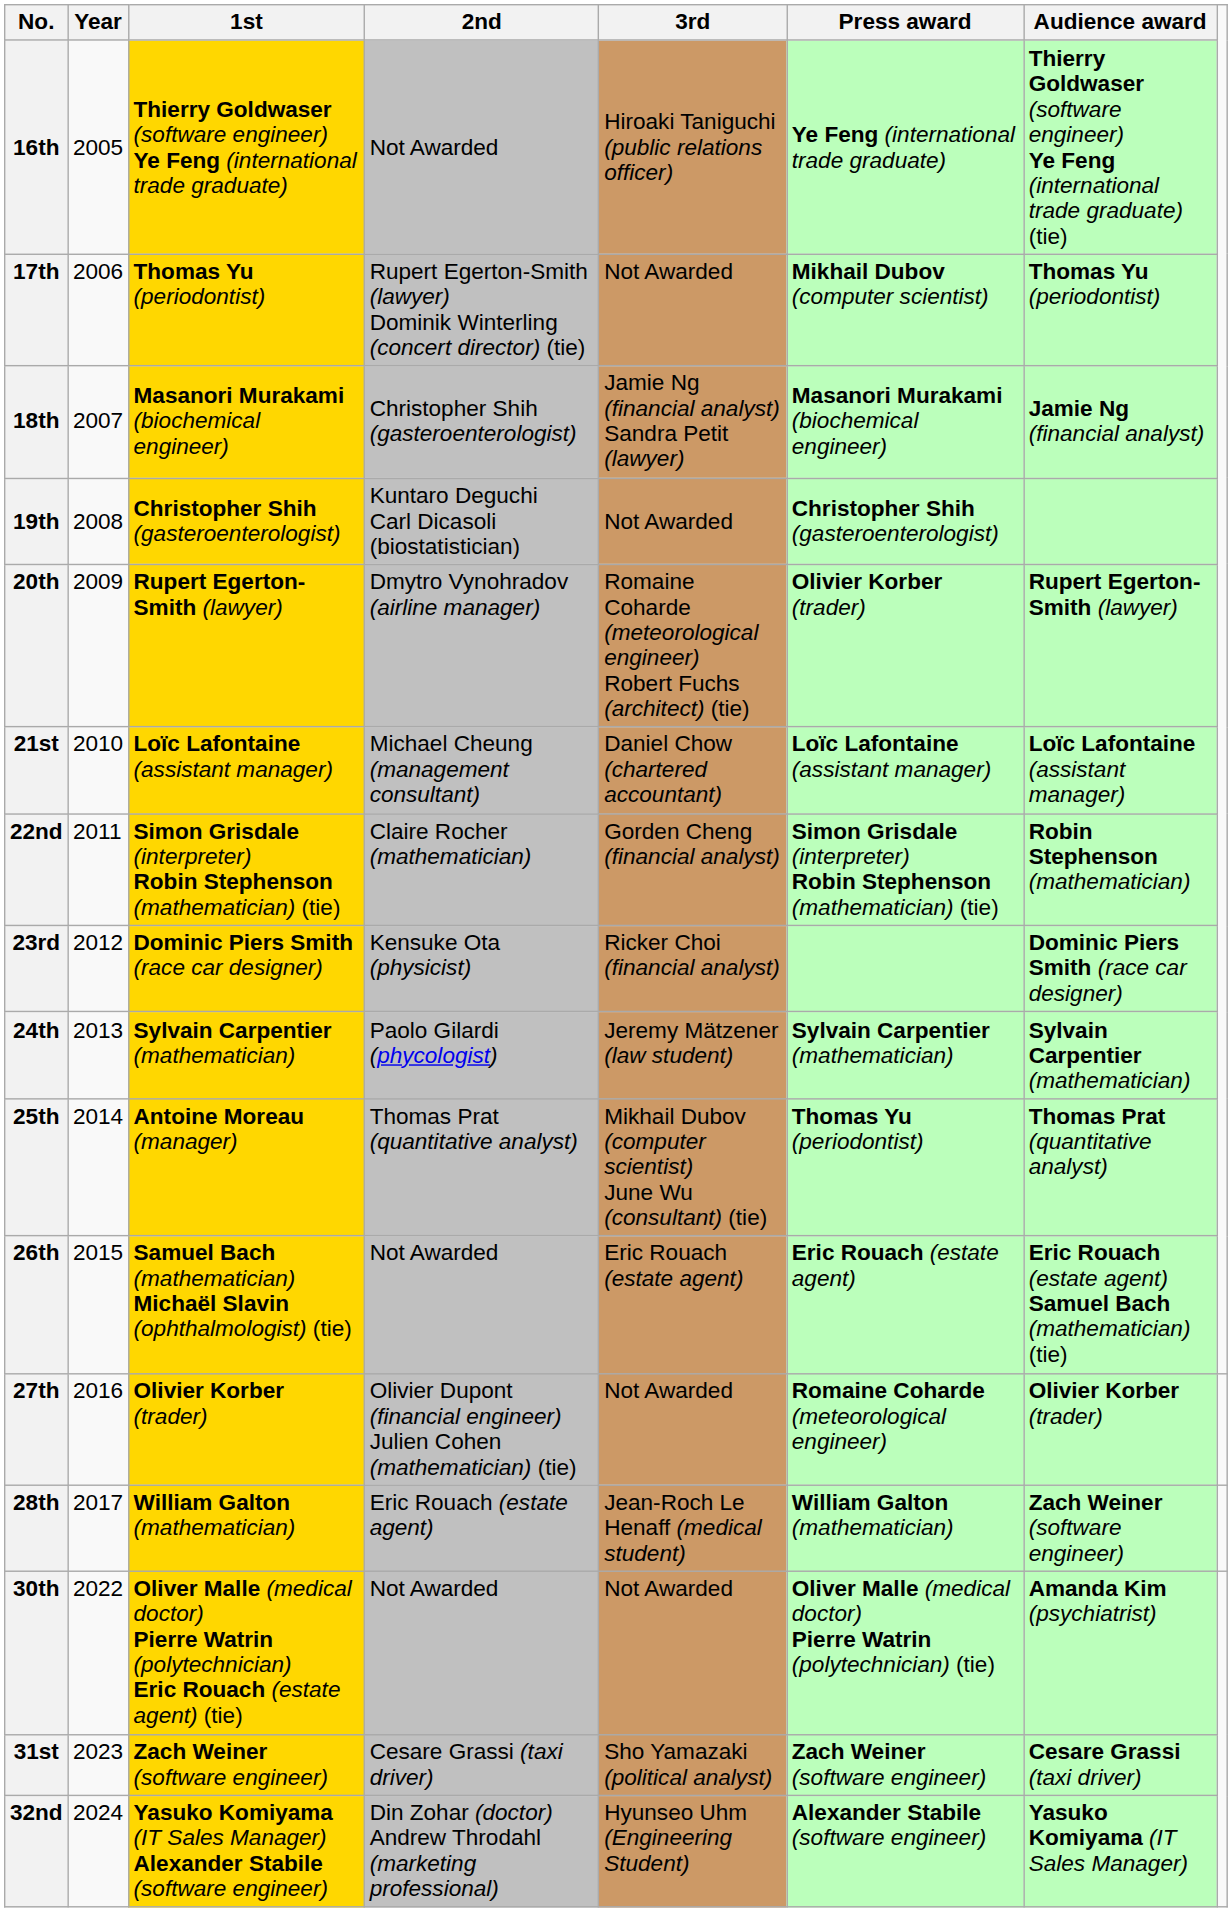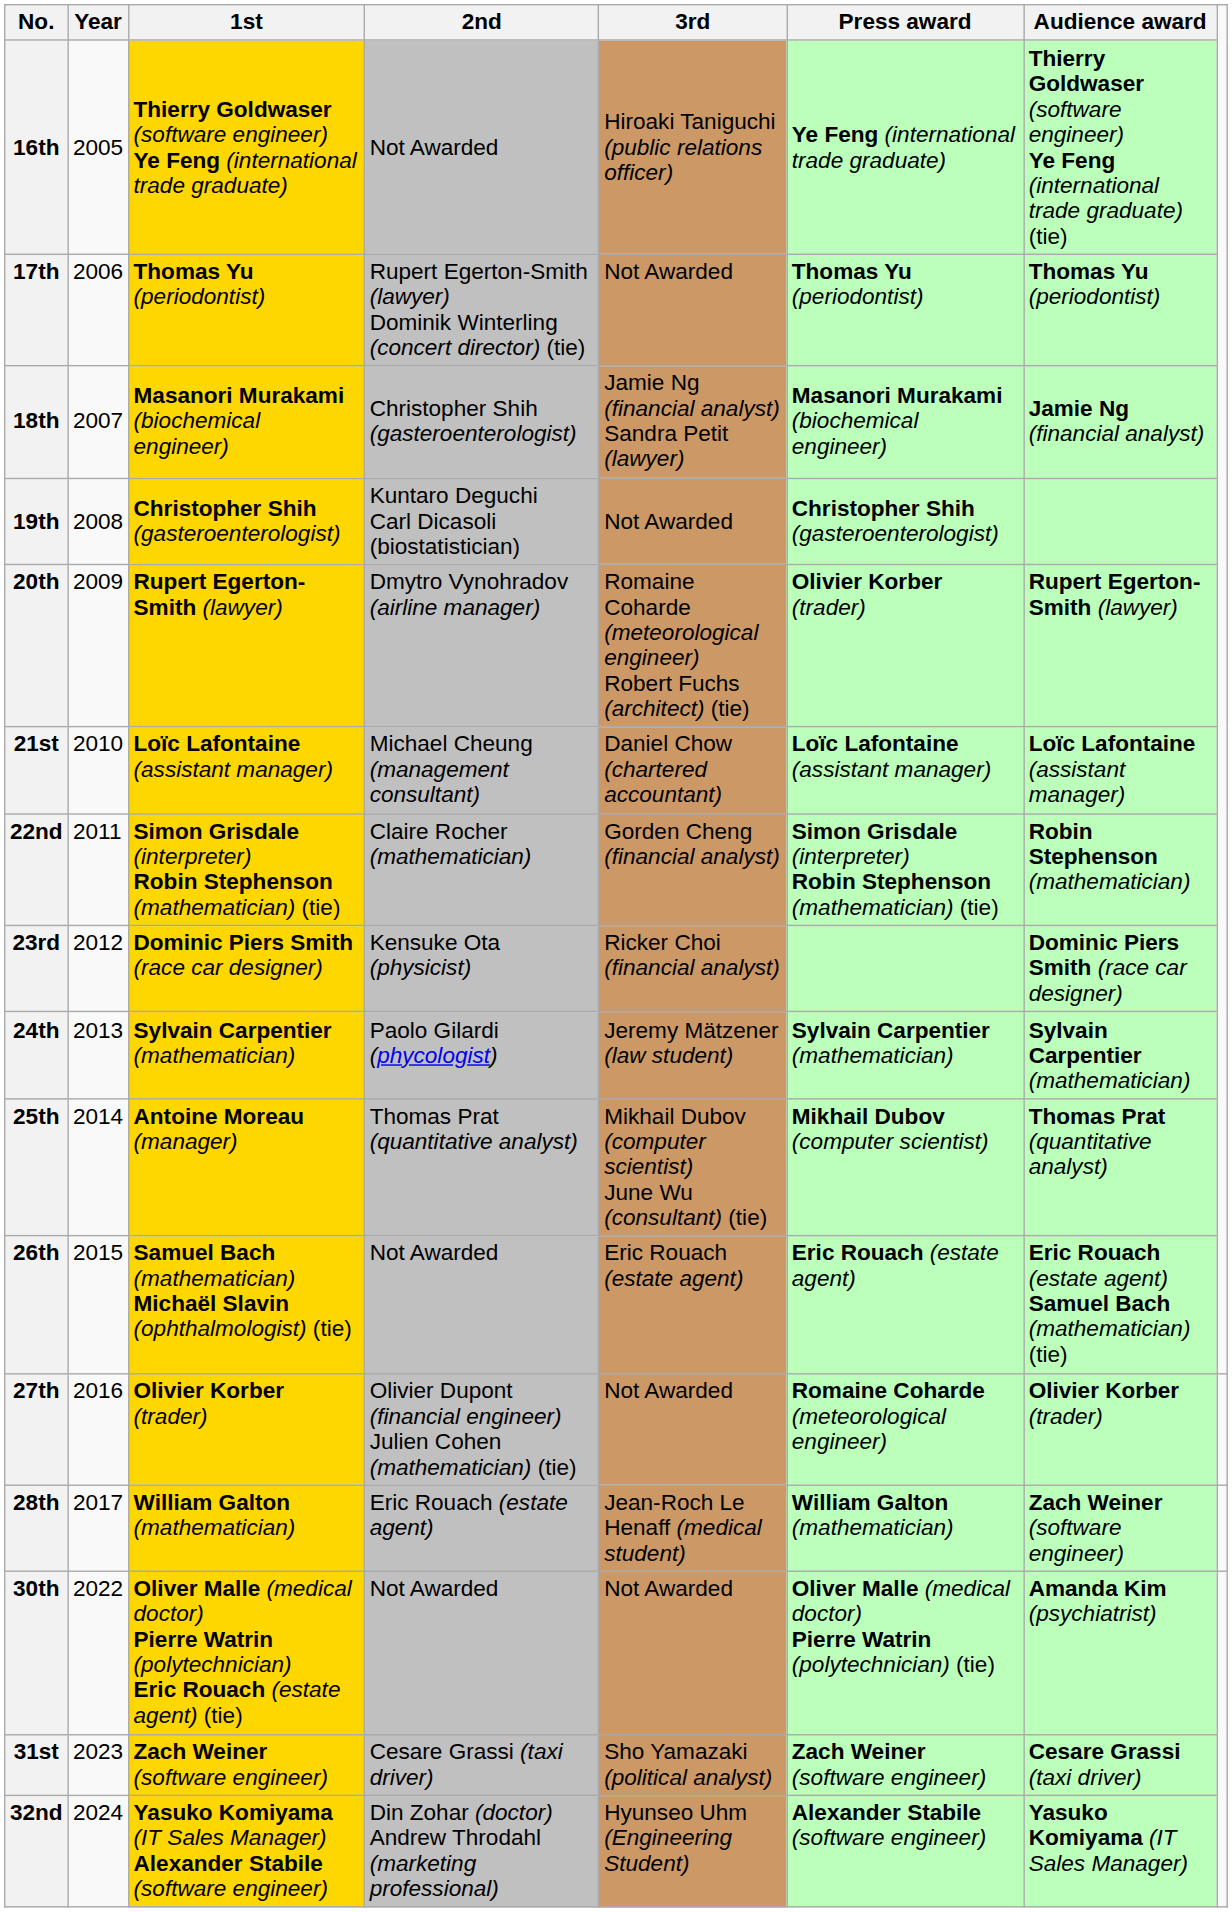(890, 284) Mikhail Dubov (computer scientist) -> (858, 284) Thomas Yu (periodontist)
(858, 1128) Thomas Yu (periodontist) -> (890, 1128) Mikhail Dubov (computer scientist)
